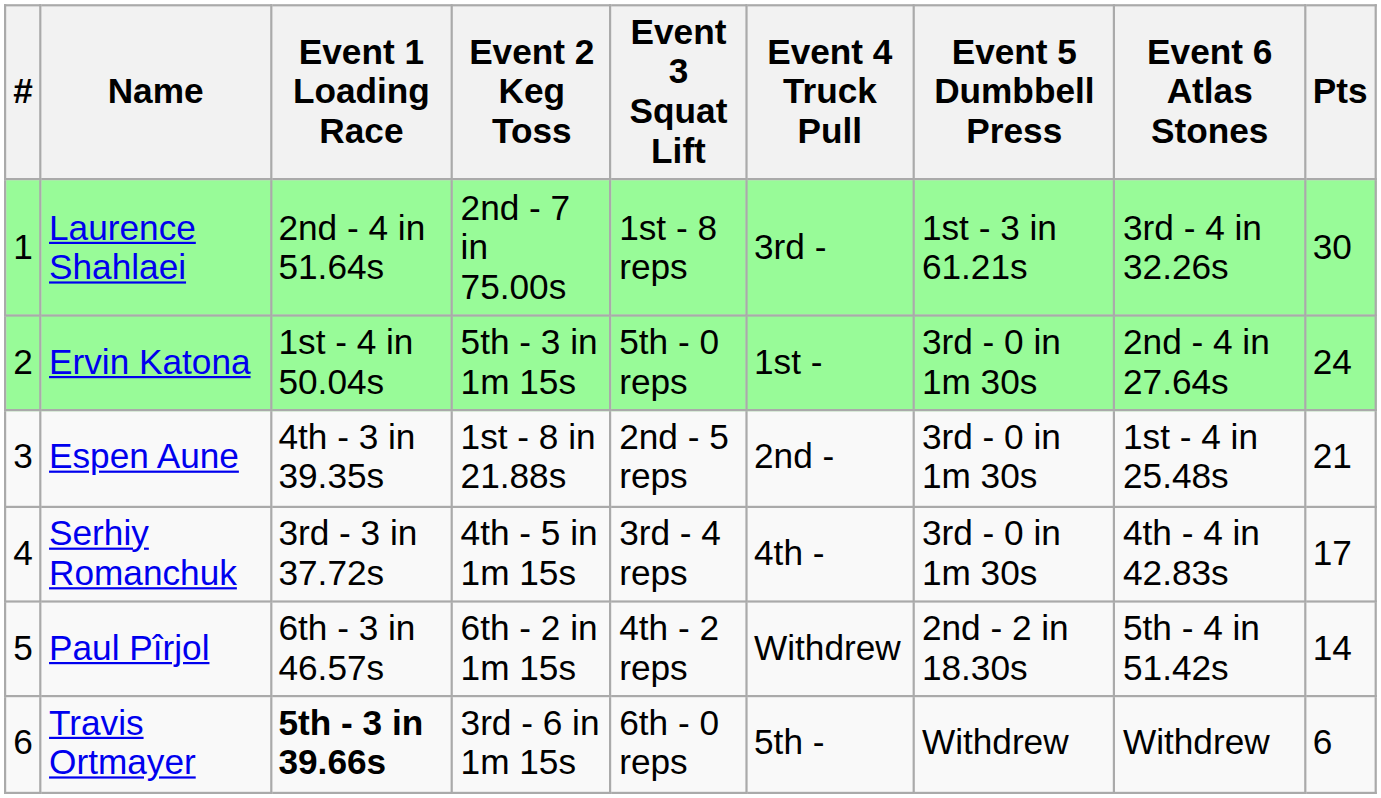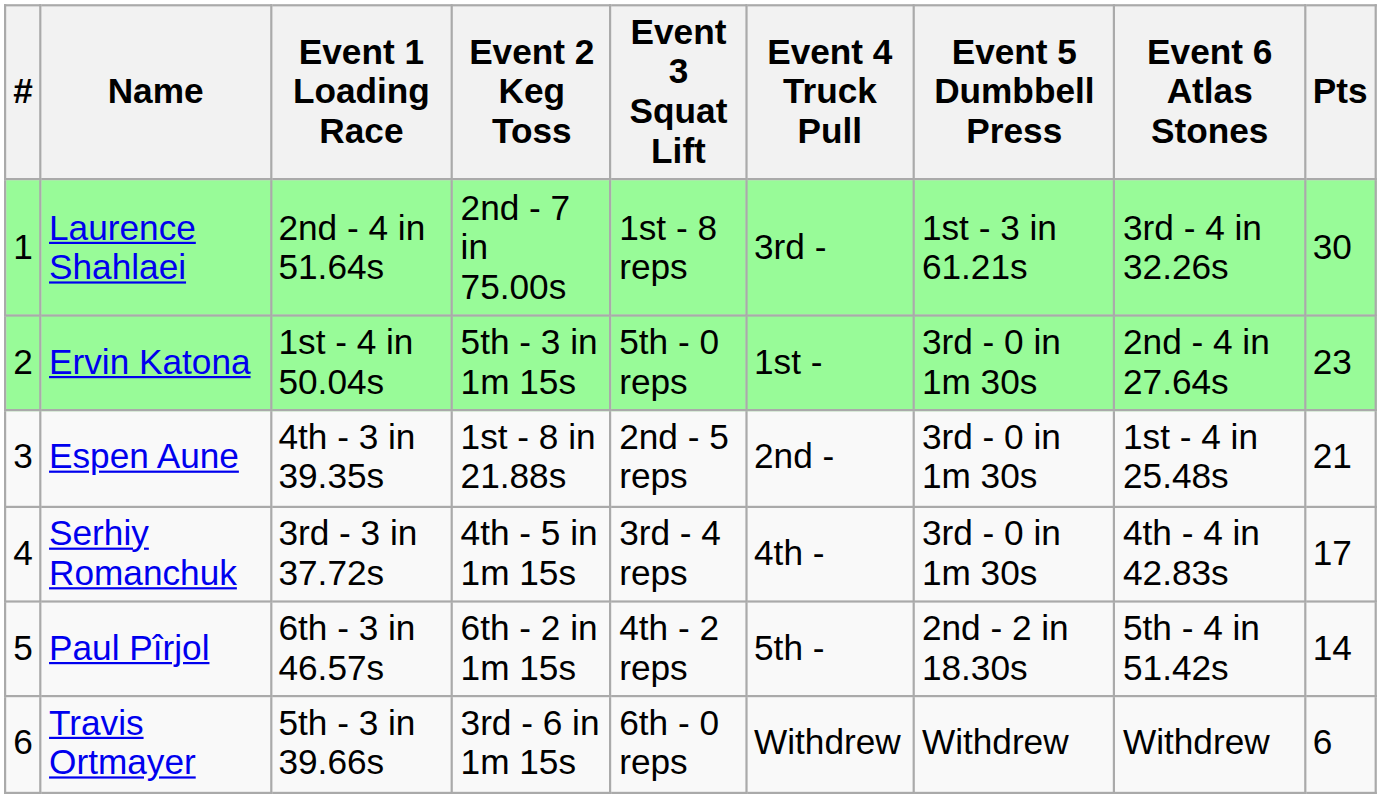(1332, 362) 24 -> (1332, 362) 23
(827, 648) Withdrew -> (789, 648) 5th -
(351, 743) bold -> (347, 743) normal
(789, 743) 5th - -> (827, 743) Withdrew
